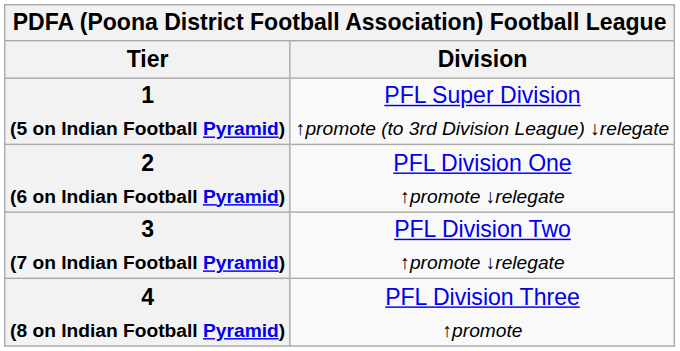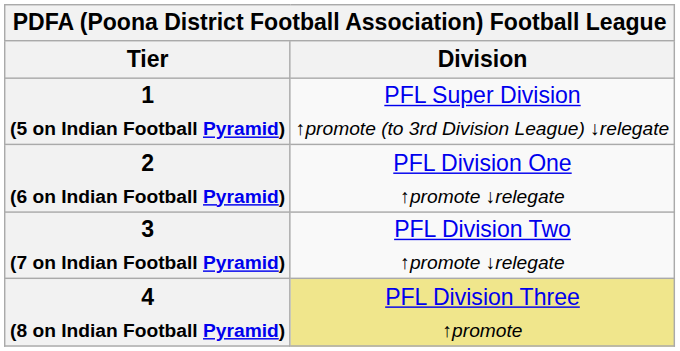(482, 312) no background -> (482, 312) khaki background
